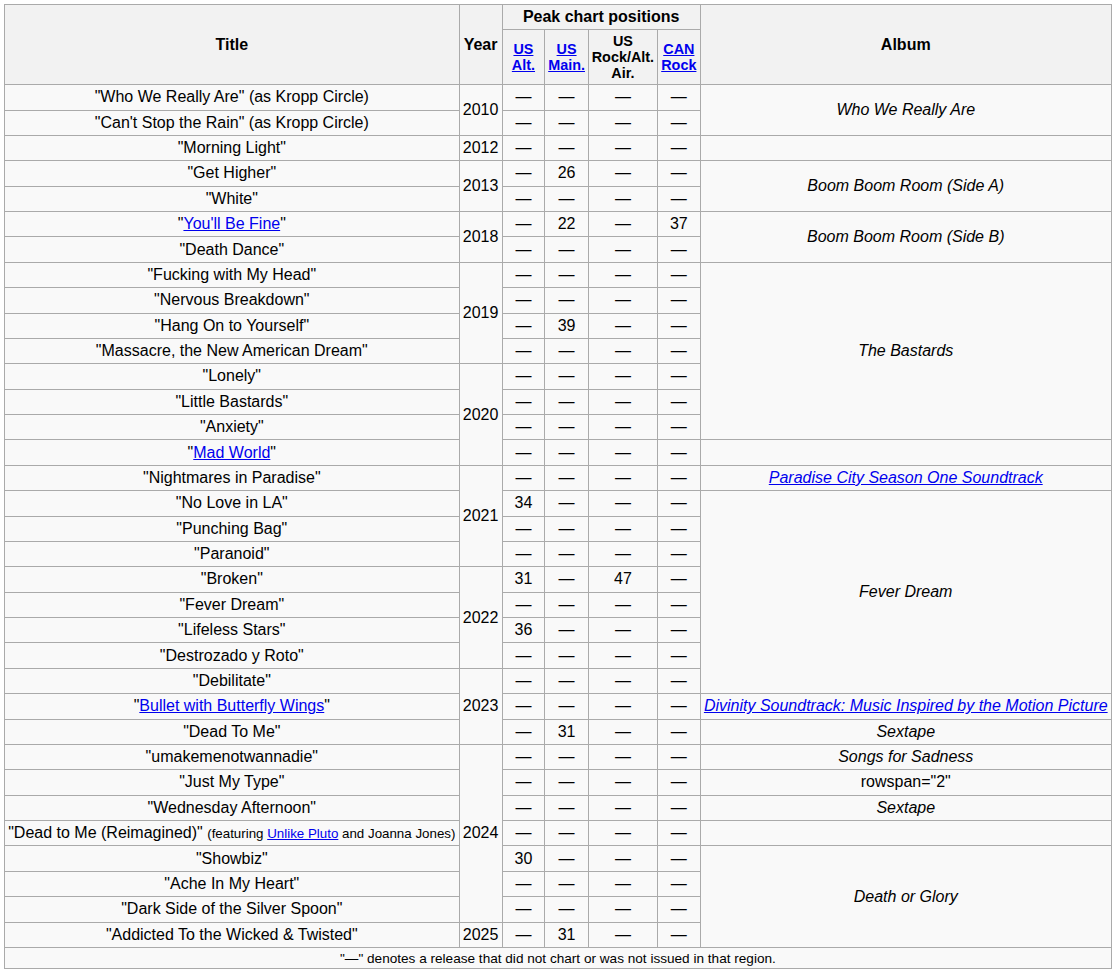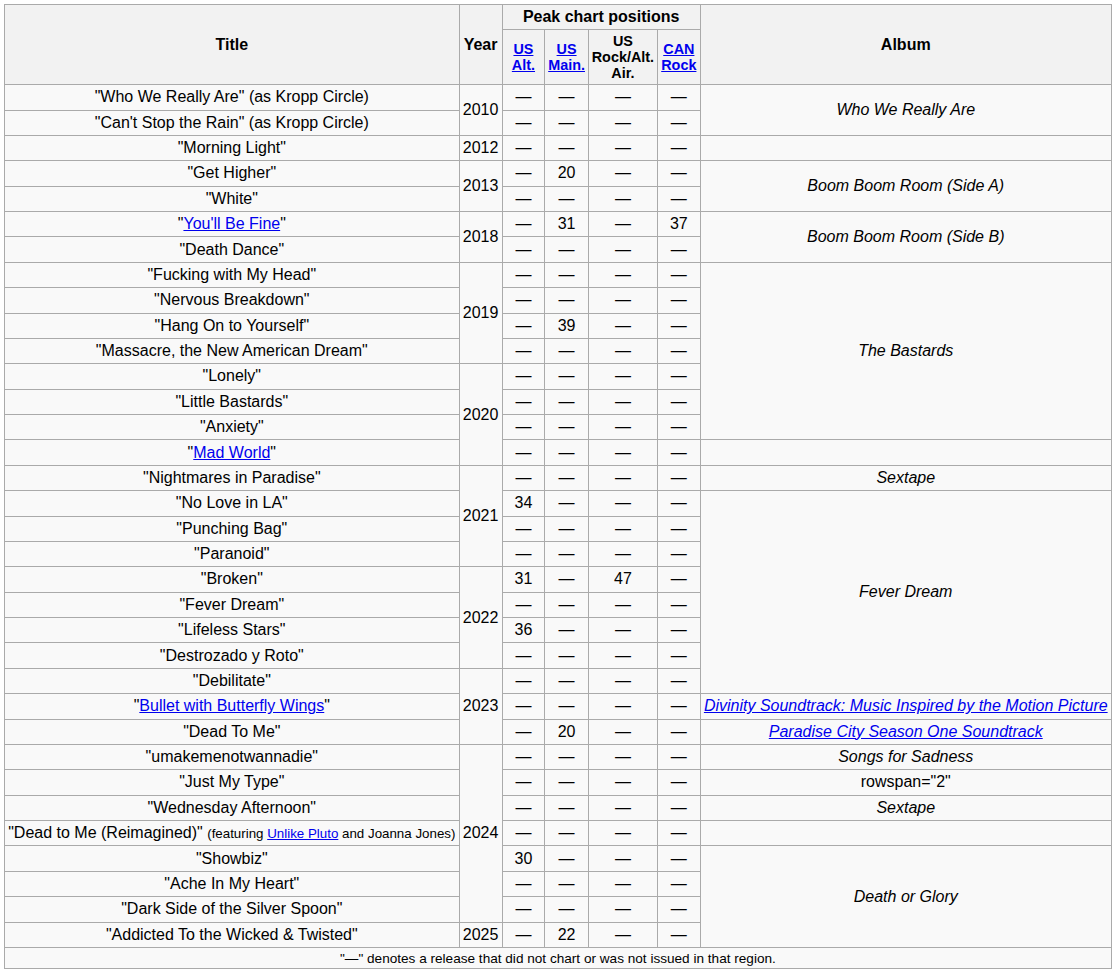(567, 173) 26 -> (567, 173) 20
(567, 224) 22 -> (567, 224) 31
(906, 477) Paradise City Season One Soundtrack -> (906, 477) Sextape
(567, 731) 31 -> (567, 731) 20
(906, 731) Sextape -> (906, 731) Paradise City Season One Soundtrack
(567, 934) 31 -> (567, 934) 22
